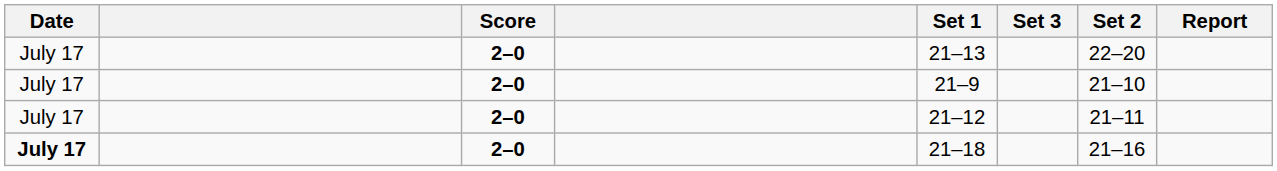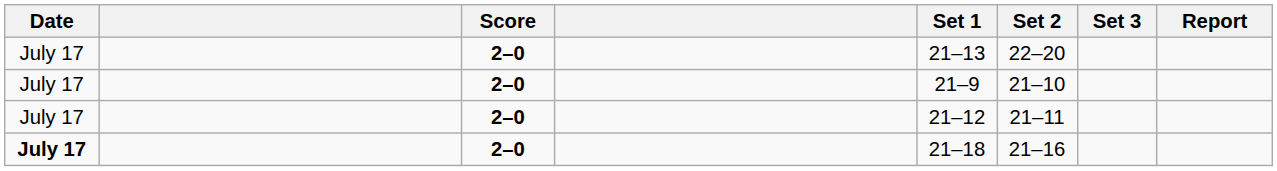columns swapped: (1117, 21) <-> (1037, 21)
